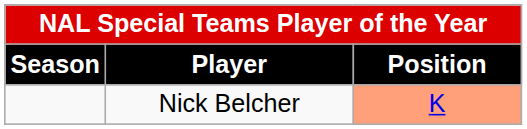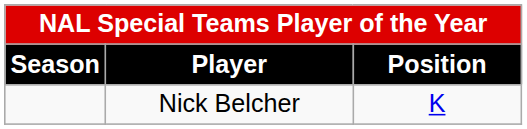(437, 104) lightsalmon background -> (437, 104) no background
